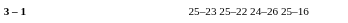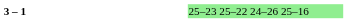(249, 11) no background -> (249, 11) lightgreen background
